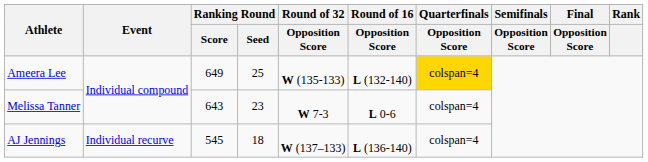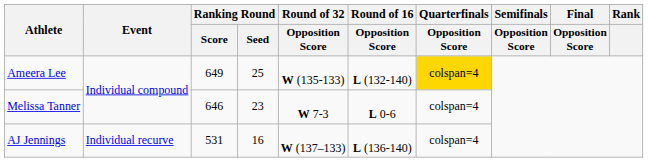(214, 107) 643 -> (214, 107) 646
(214, 141) 545 -> (214, 141) 531
(258, 141) 18 -> (258, 141) 16
